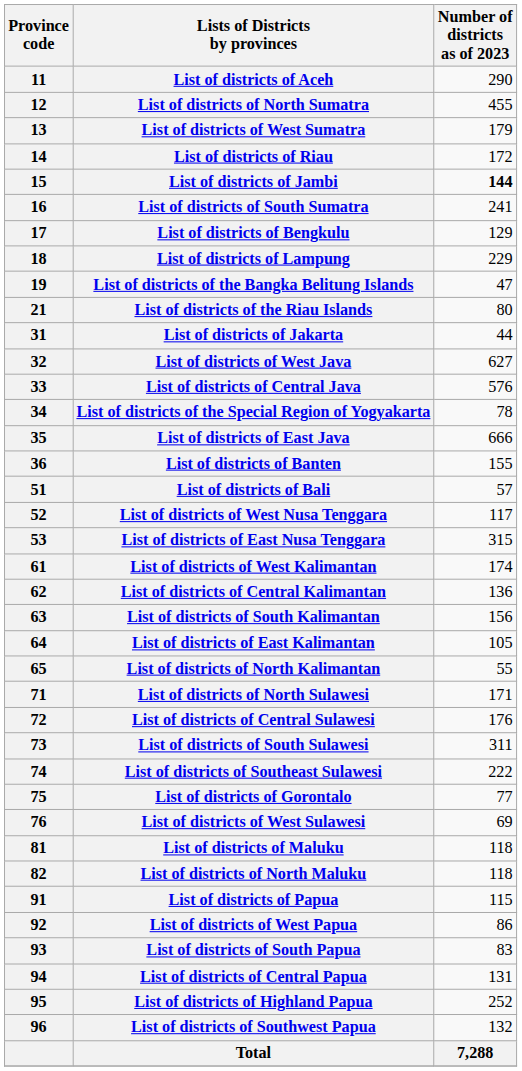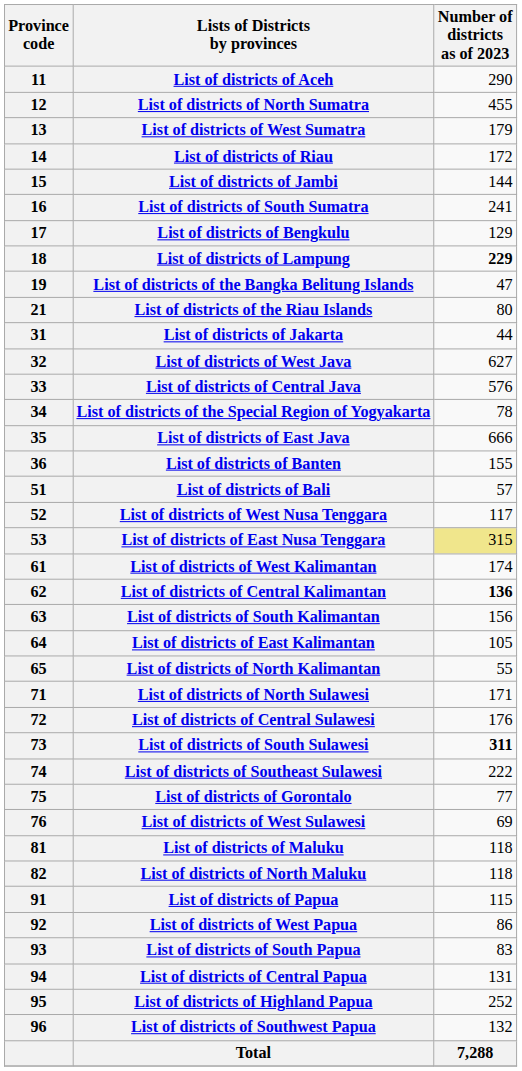(500, 181) bold -> (500, 181) normal
(500, 258) normal -> (500, 258) bold
(500, 540) no background -> (500, 540) khaki background
(500, 591) normal -> (500, 591) bold
(501, 745) normal -> (501, 745) bold
